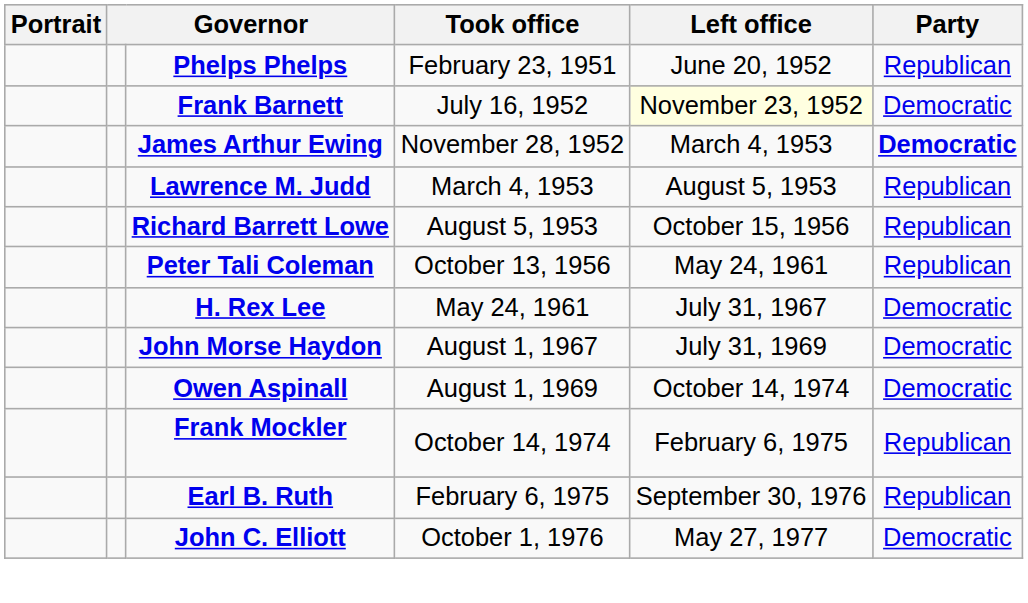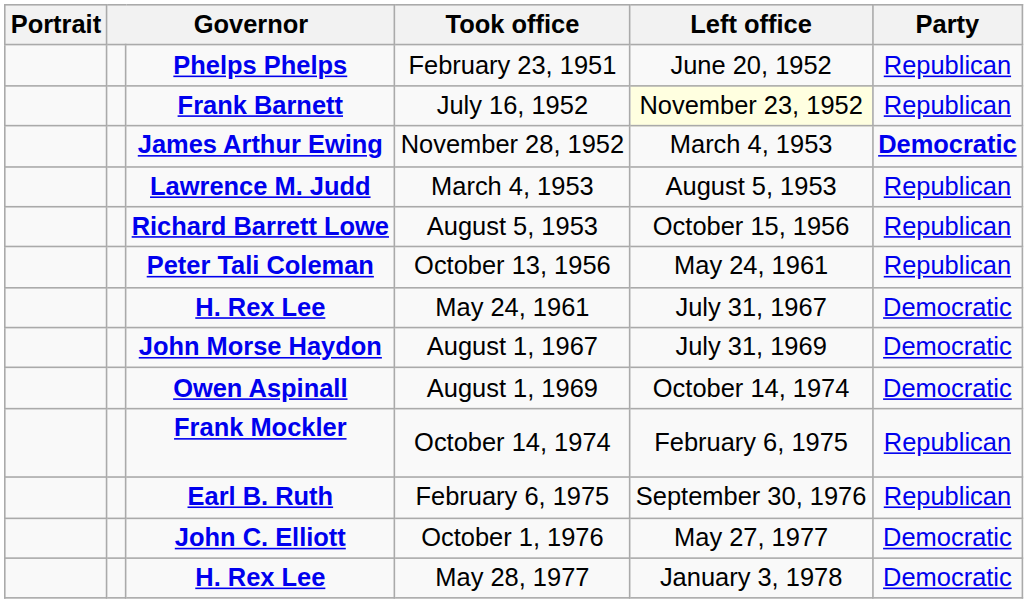(947, 105) Democratic -> (947, 105) Republican
+ row: (512, 577)
